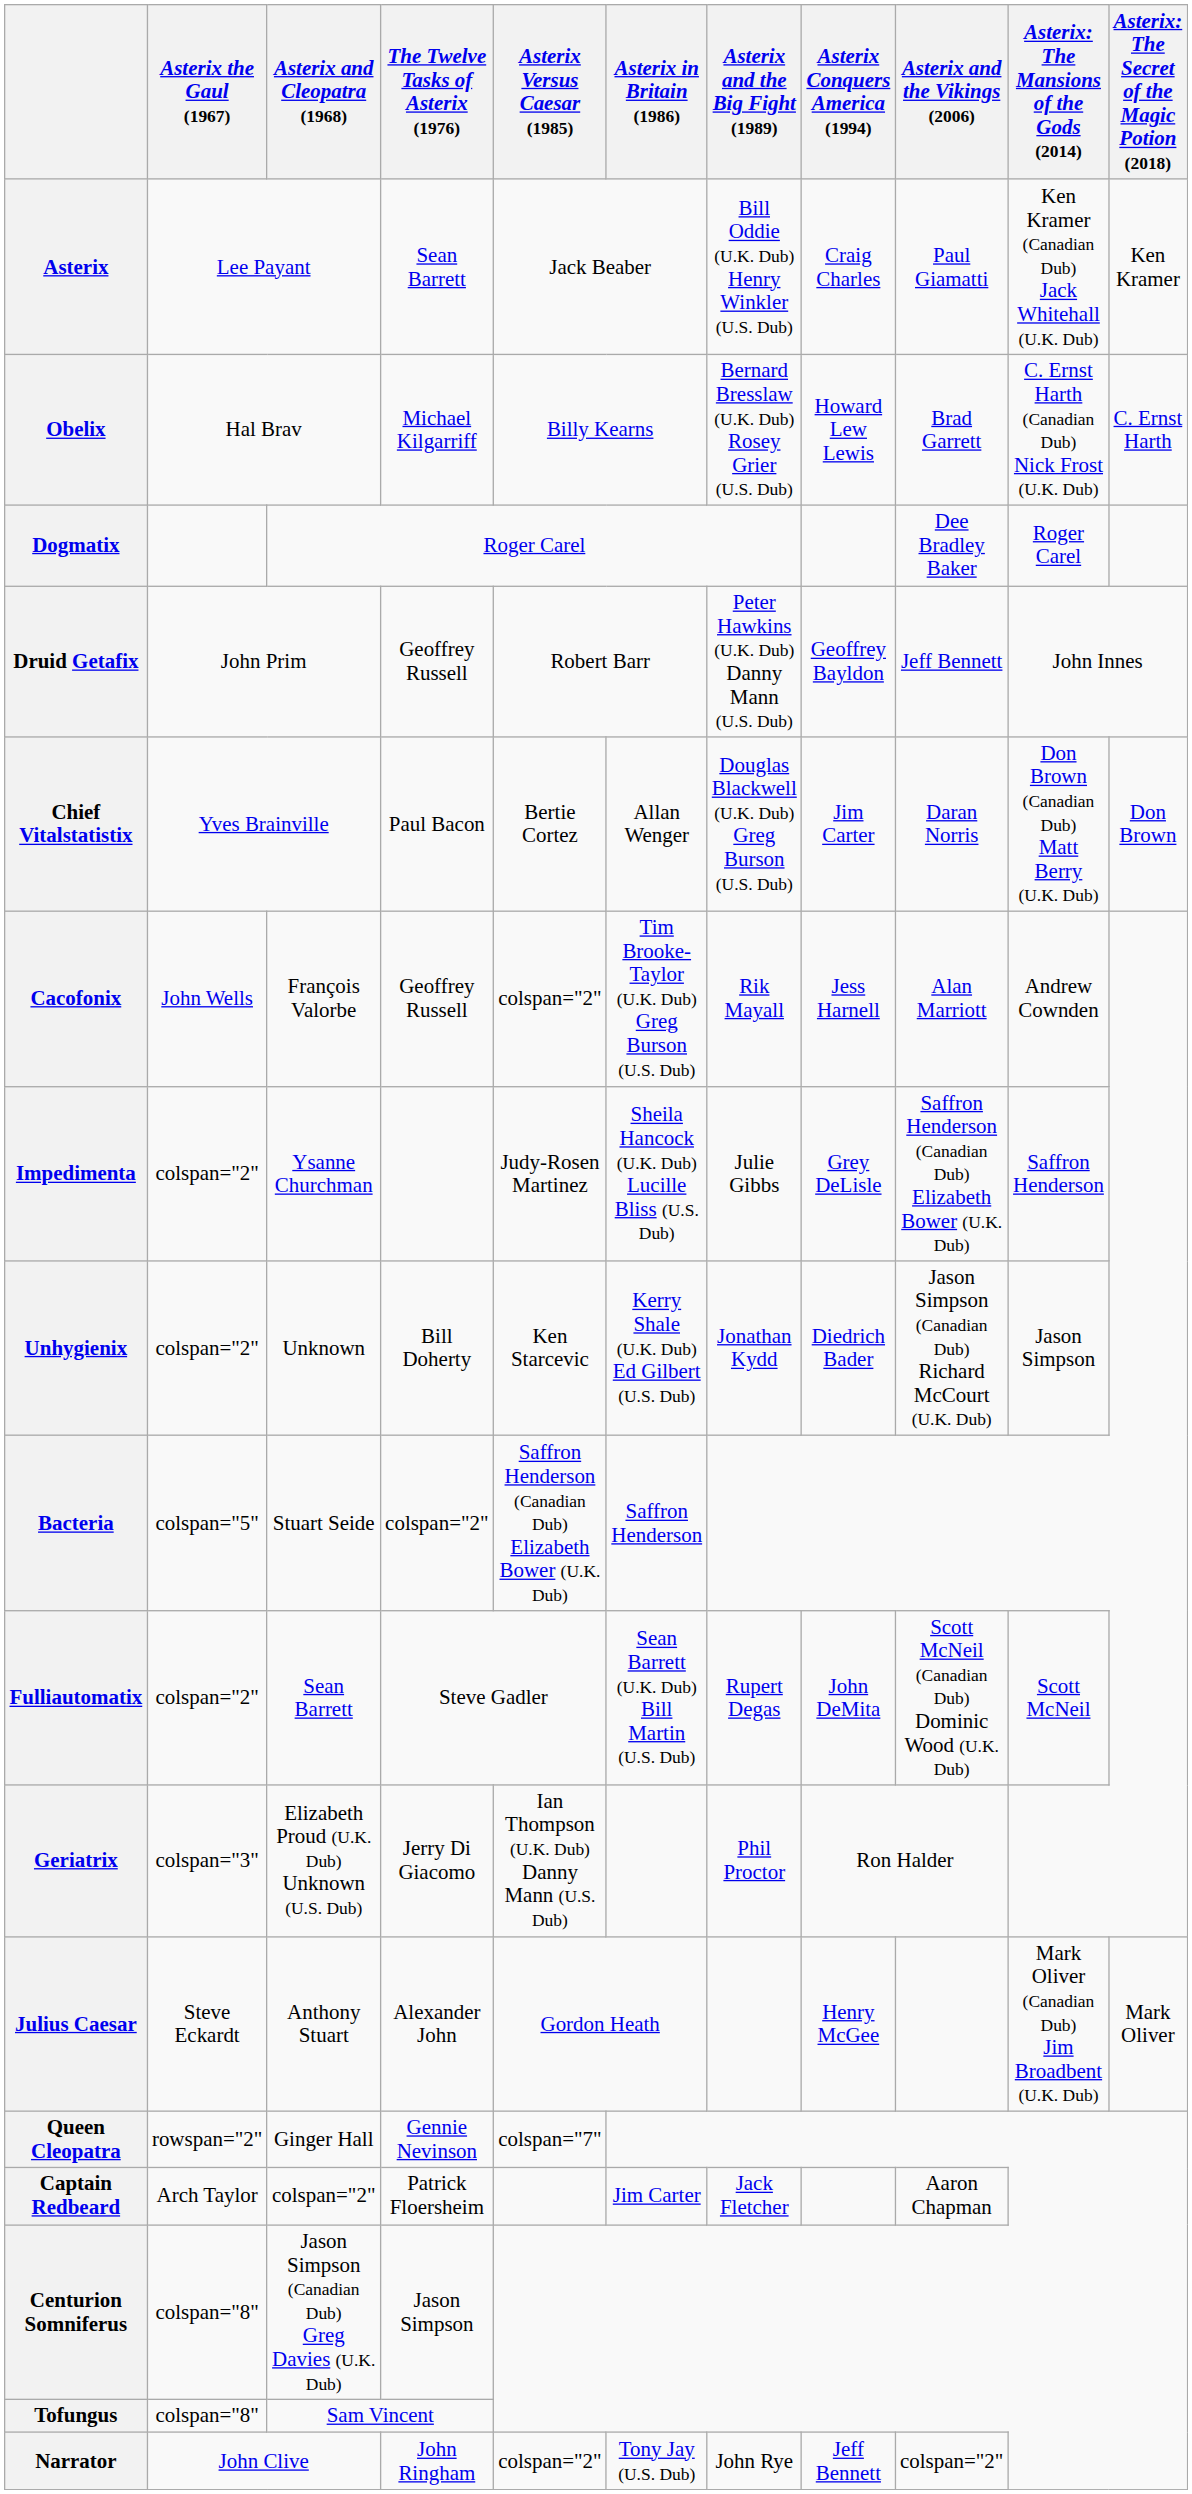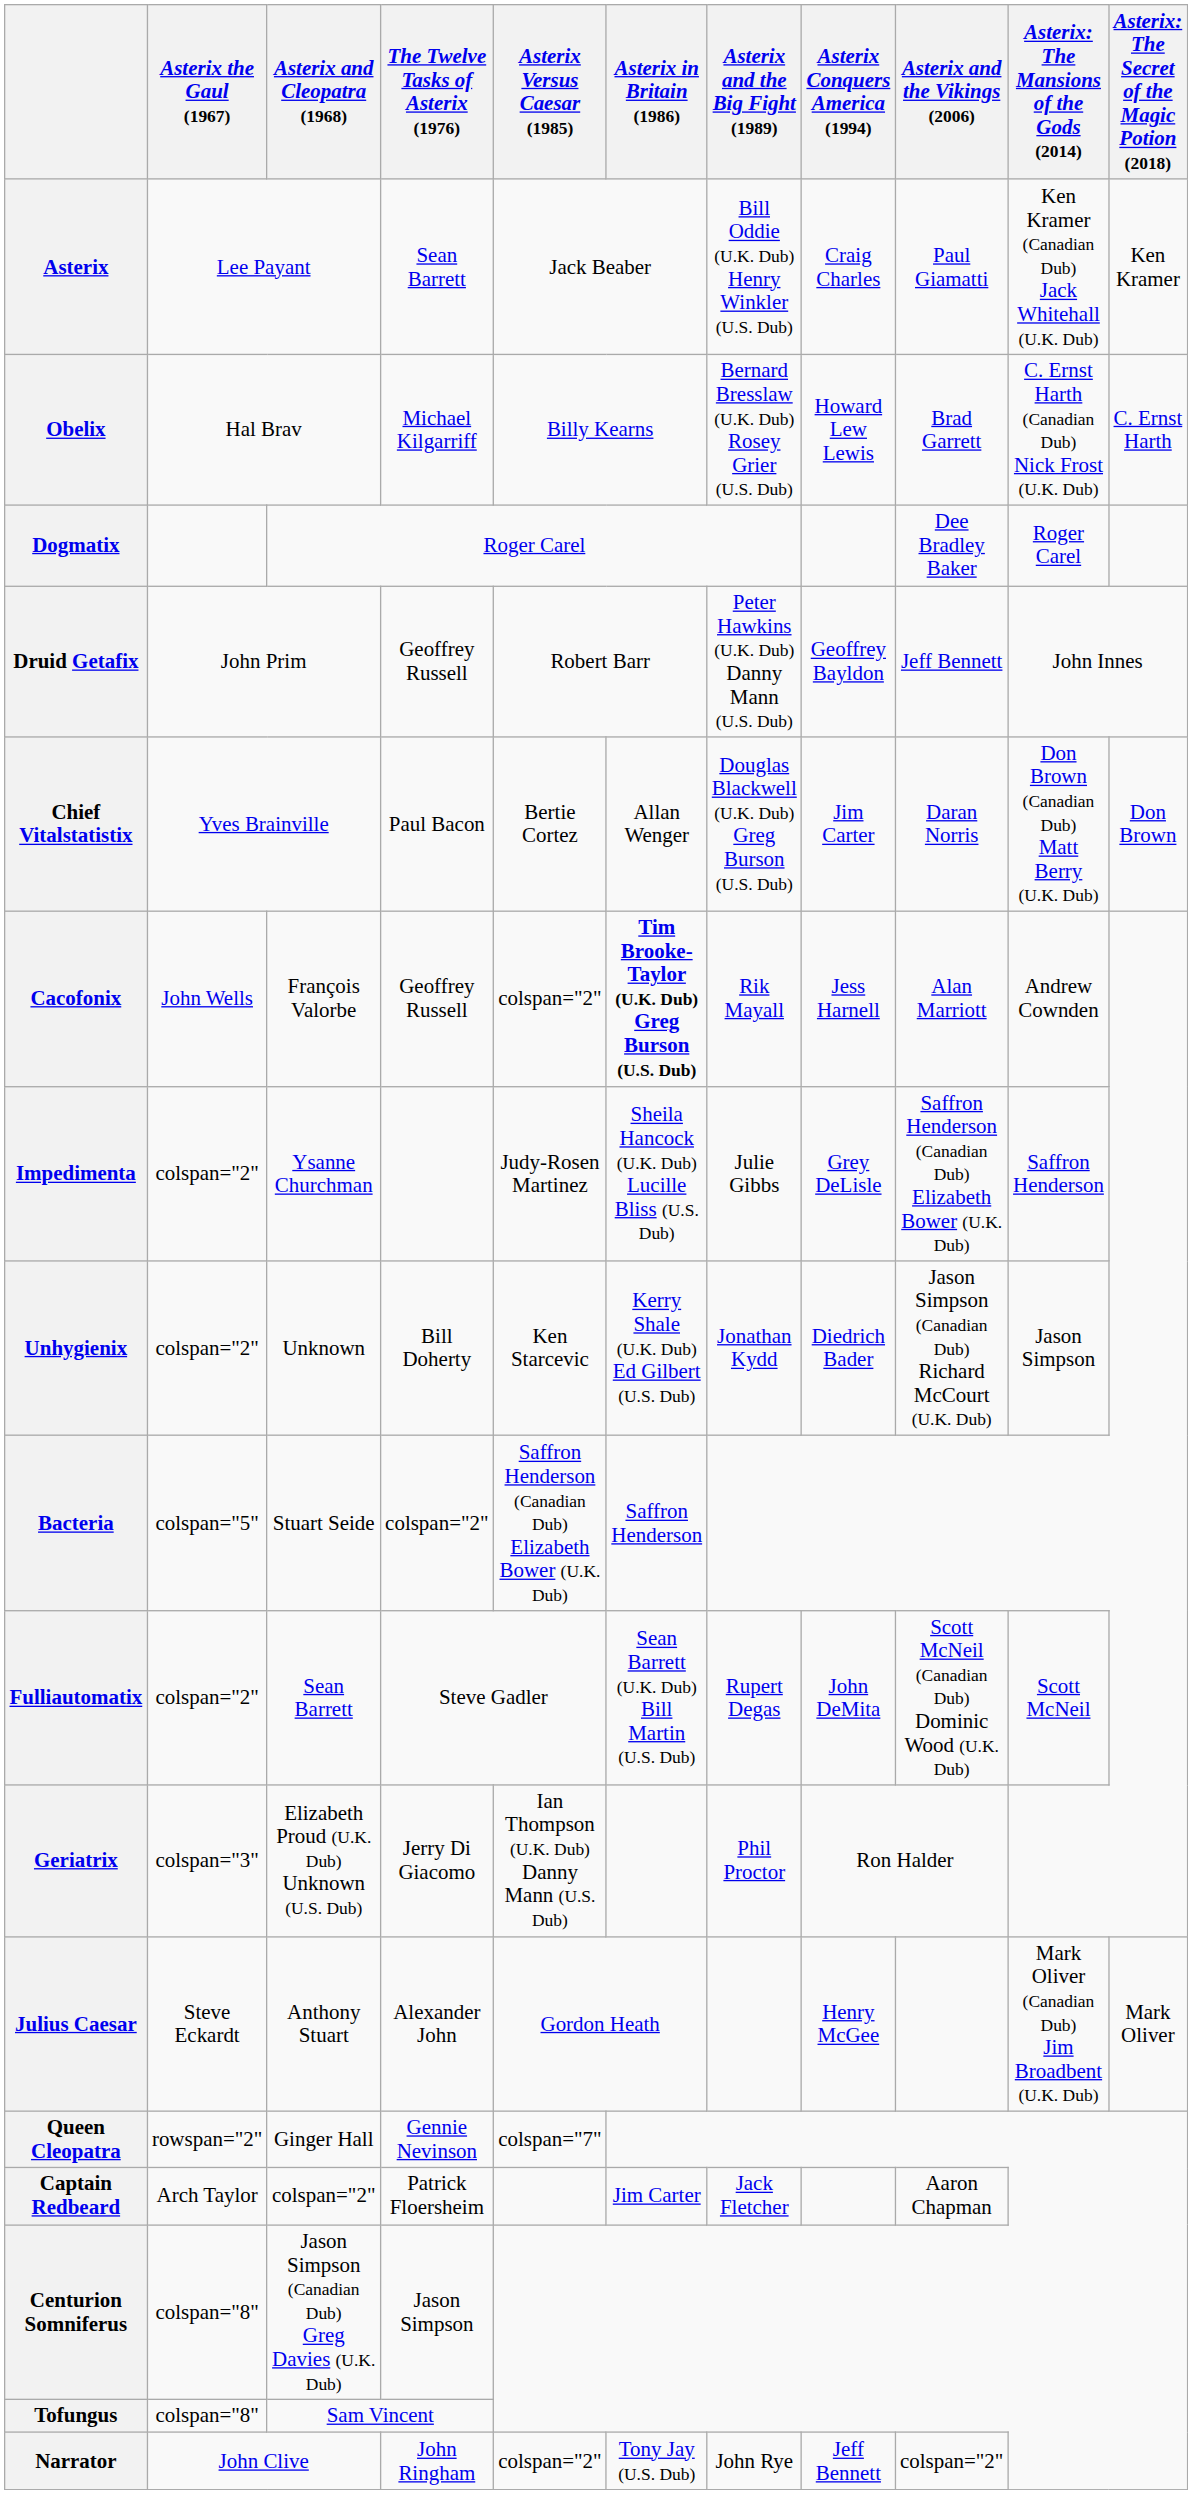(657, 998) normal -> (657, 998) bold
